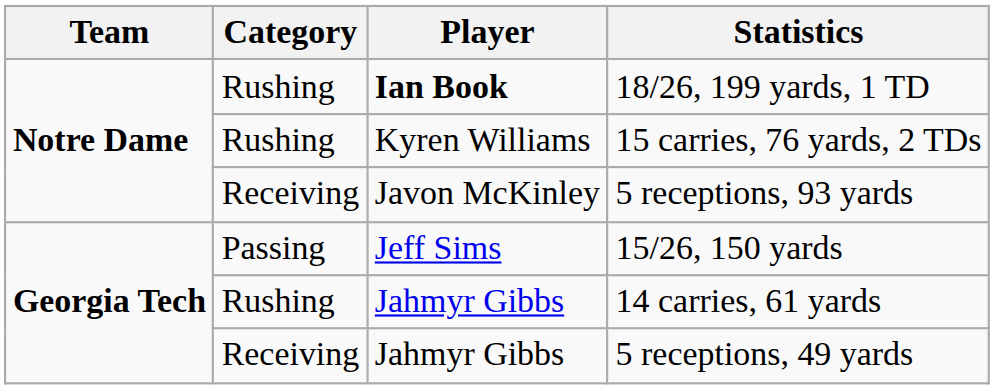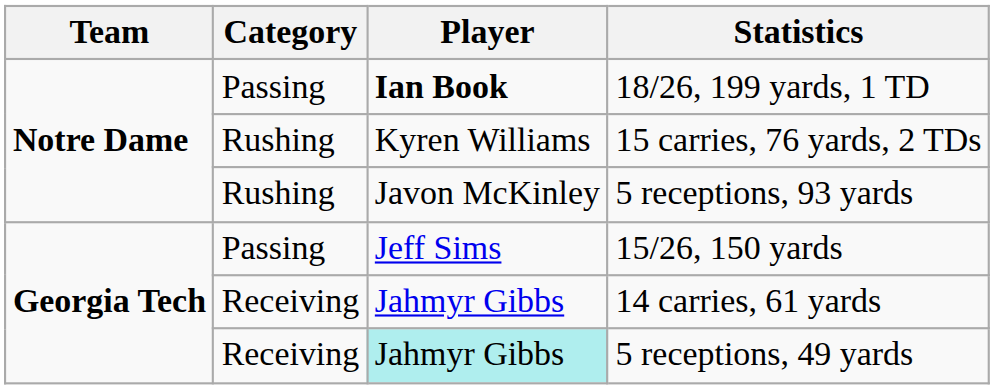(278, 86) Rushing -> (274, 86) Passing
(290, 193) Receiving -> (278, 193) Rushing
(278, 301) Rushing -> (290, 301) Receiving
(470, 355) no background -> (470, 355) paleturquoise background
